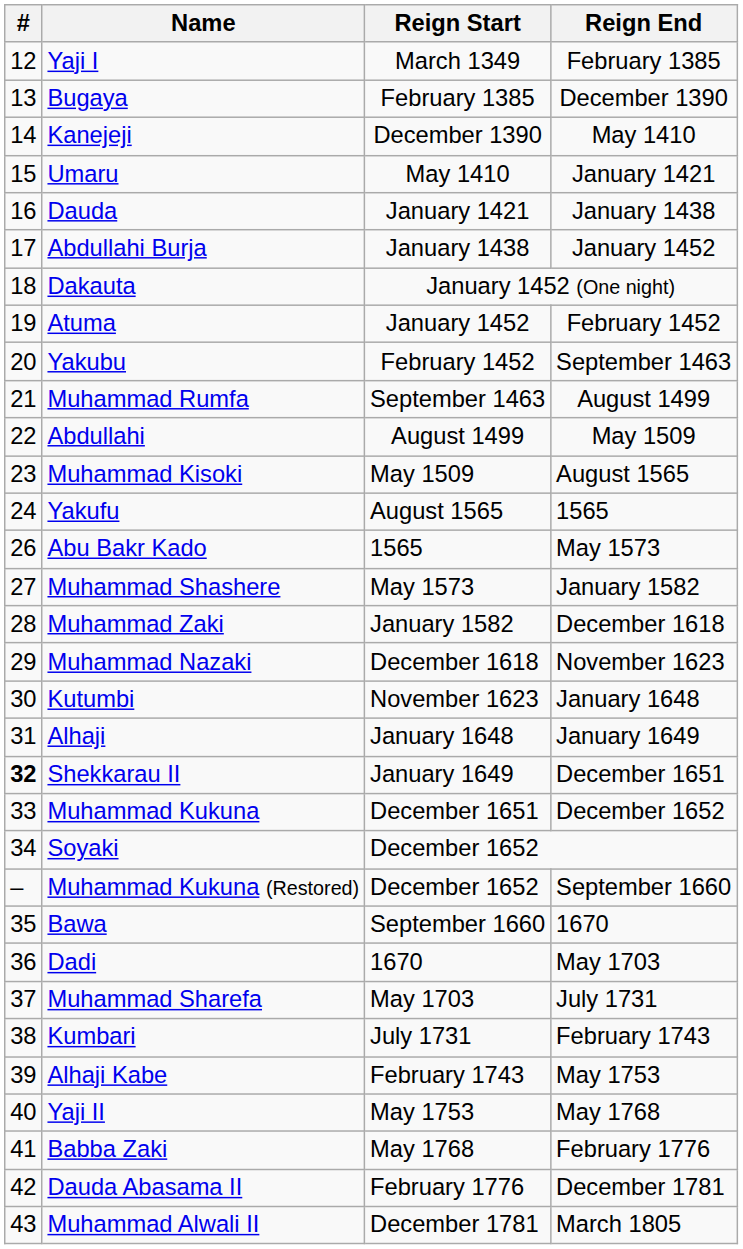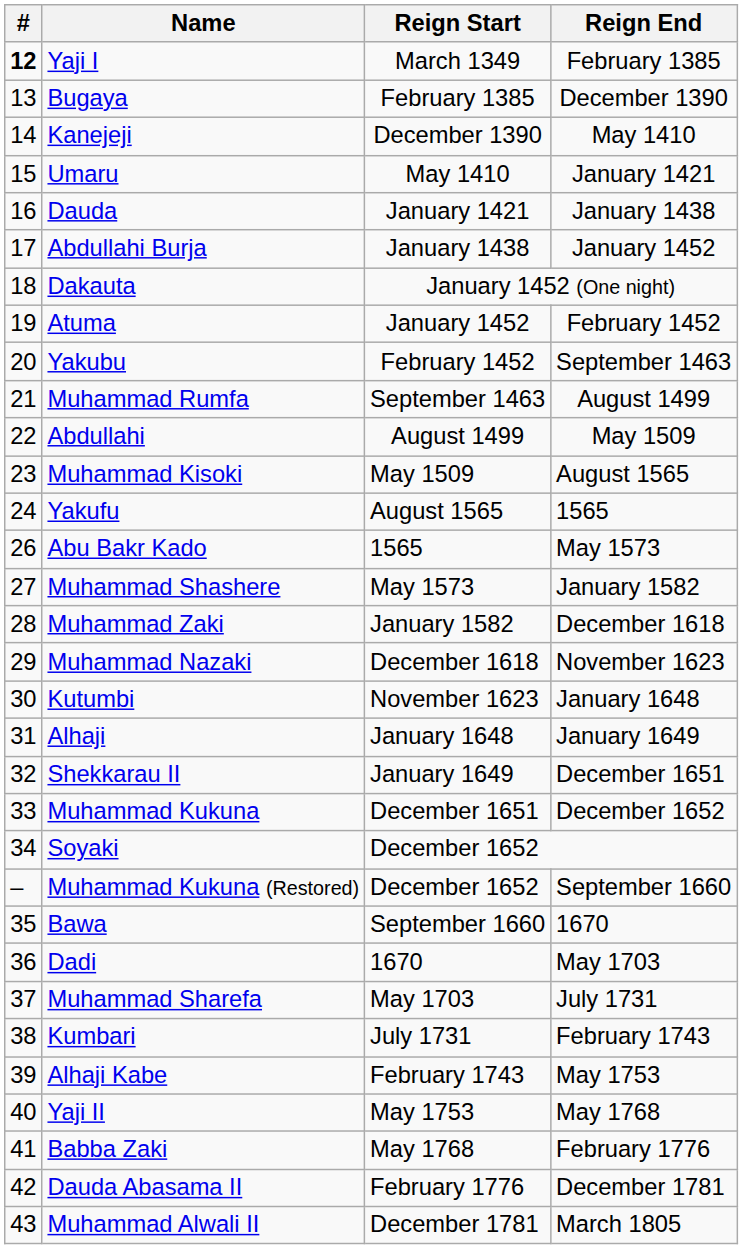(23, 60) normal -> (23, 60) bold
(23, 774) bold -> (23, 774) normal
